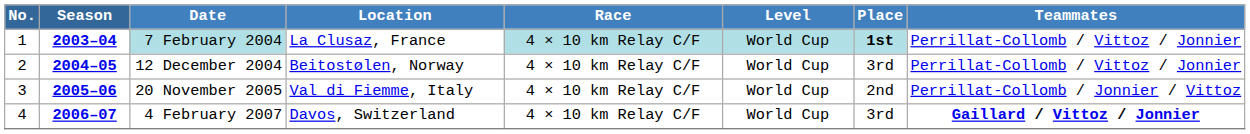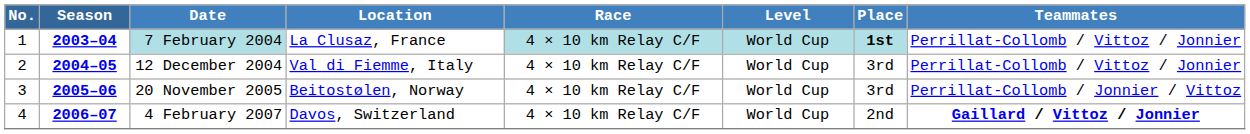(377, 67) Beitostølen, Norway -> (381, 67) Val di Fiemme, Italy
(381, 91) Val di Fiemme, Italy -> (377, 91) Beitostølen, Norway
(880, 91) 2nd -> (880, 91) 3rd
(880, 116) 3rd -> (880, 116) 2nd
